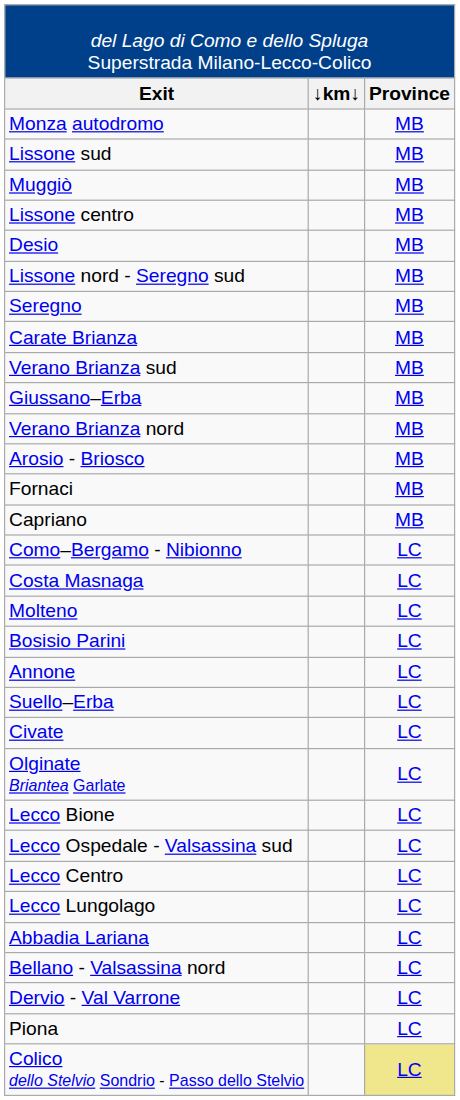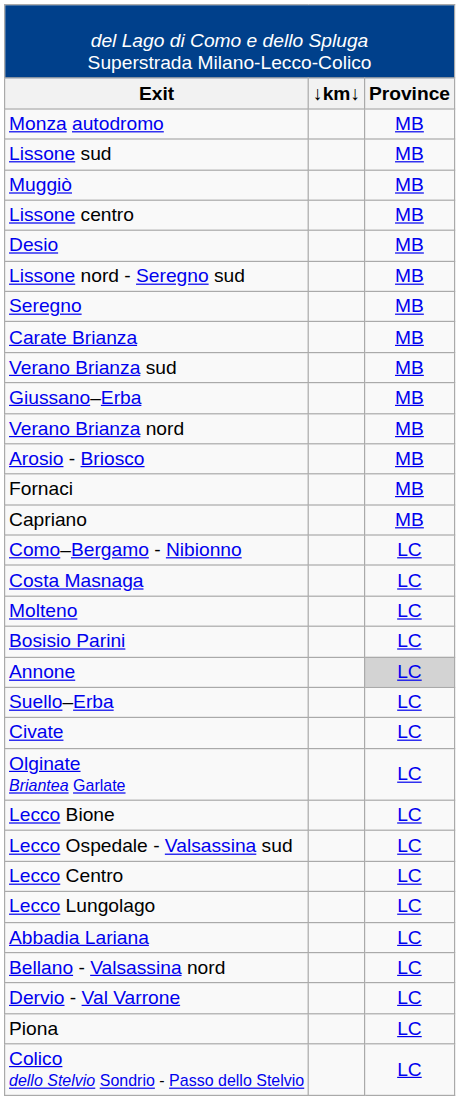(409, 671) no background -> (409, 671) lightgrey background
(409, 1069) khaki background -> (409, 1069) no background
